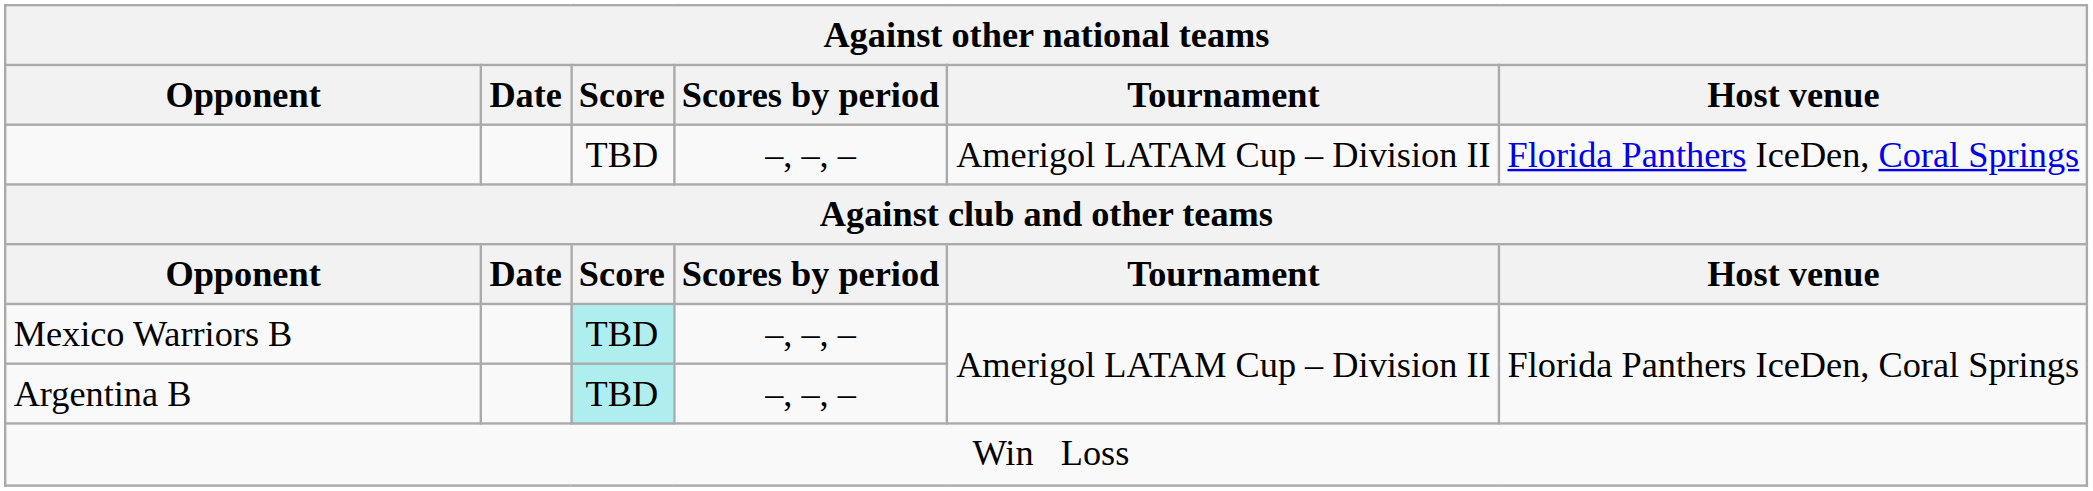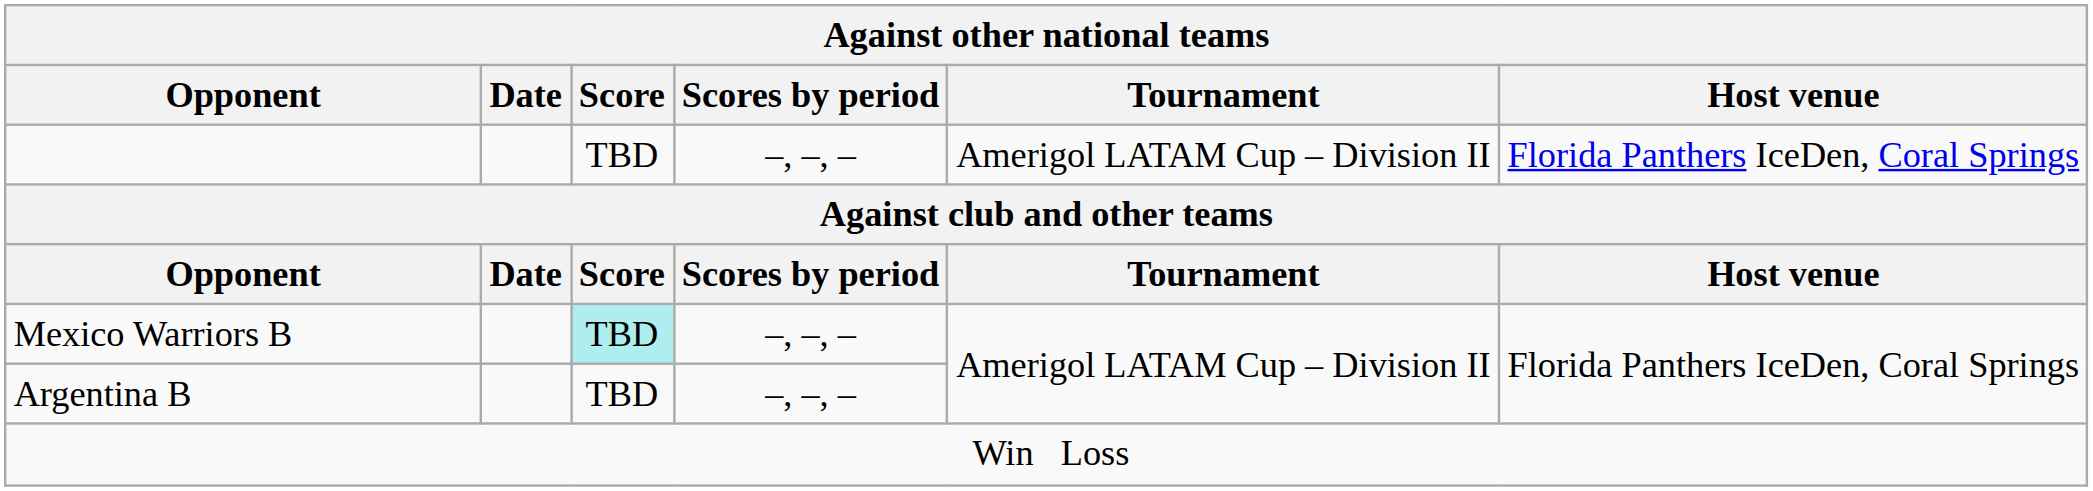(622, 394) paleturquoise background -> (622, 394) no background
